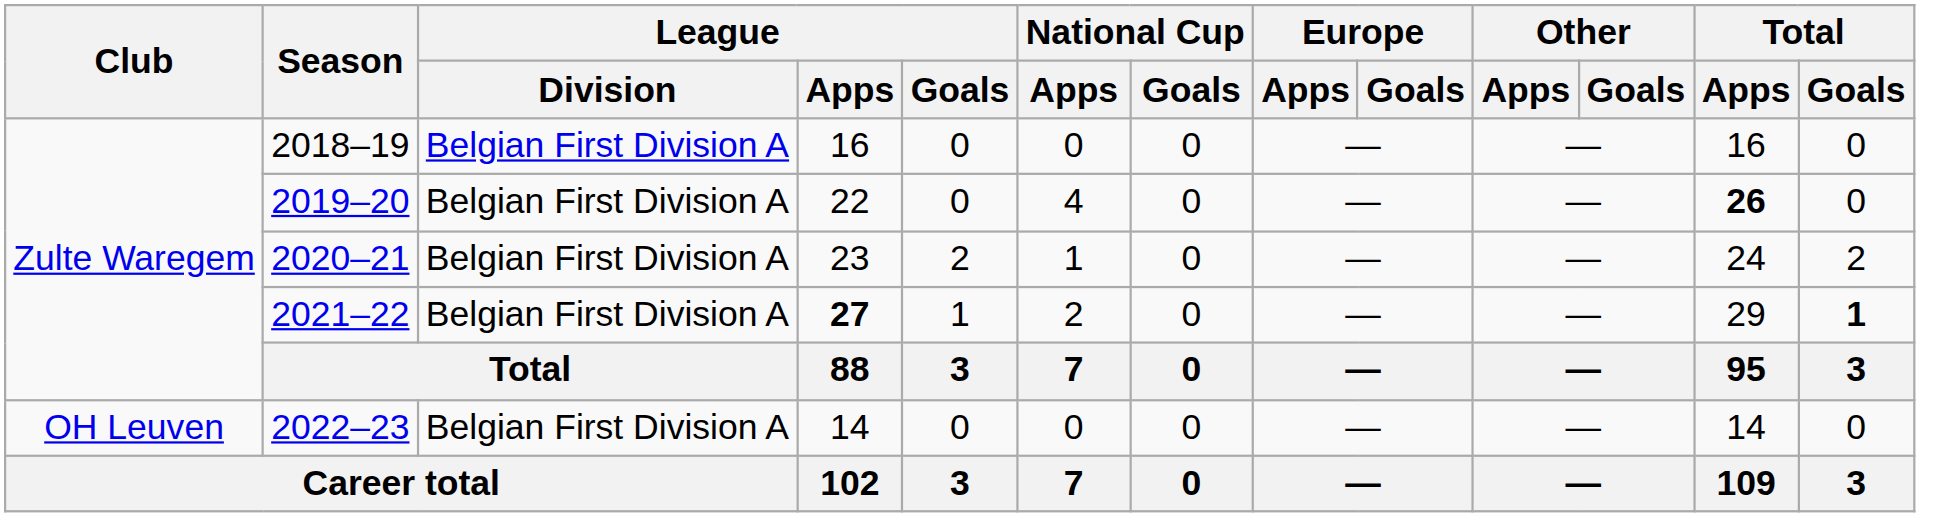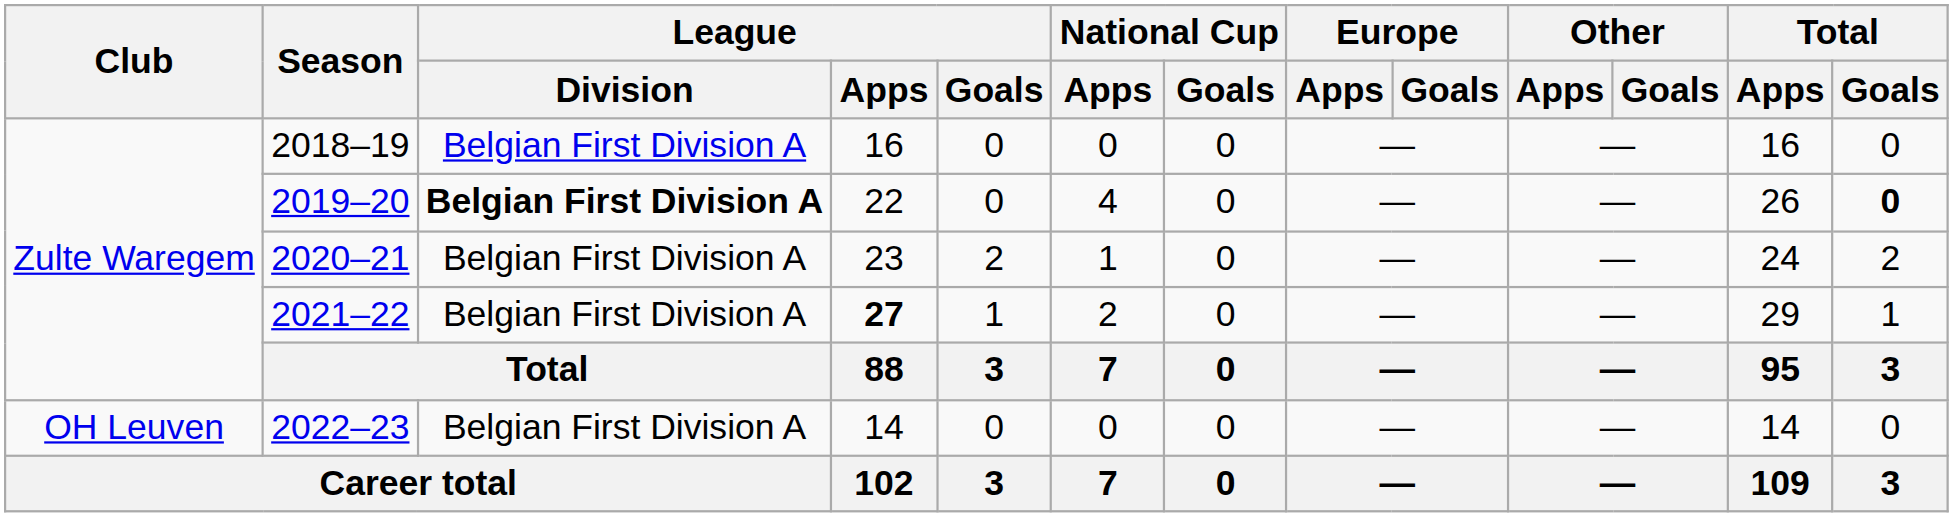(607, 201) normal -> (625, 201) bold
(1746, 201) bold -> (1780, 201) normal
(1856, 201) normal -> (1890, 201) bold
(1856, 314) bold -> (1890, 314) normal
